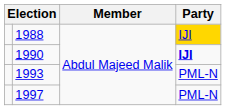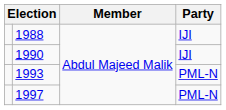(185, 34) gold background -> (185, 34) no background
(185, 54) bold -> (185, 54) normal
